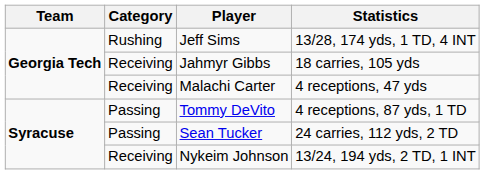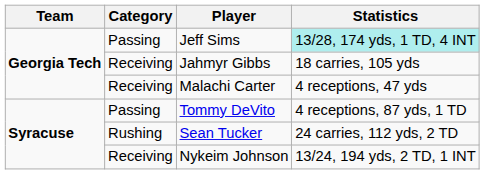(135, 40) Rushing -> (134, 40) Passing
(385, 40) no background -> (385, 40) paleturquoise background
(134, 133) Passing -> (135, 133) Rushing
